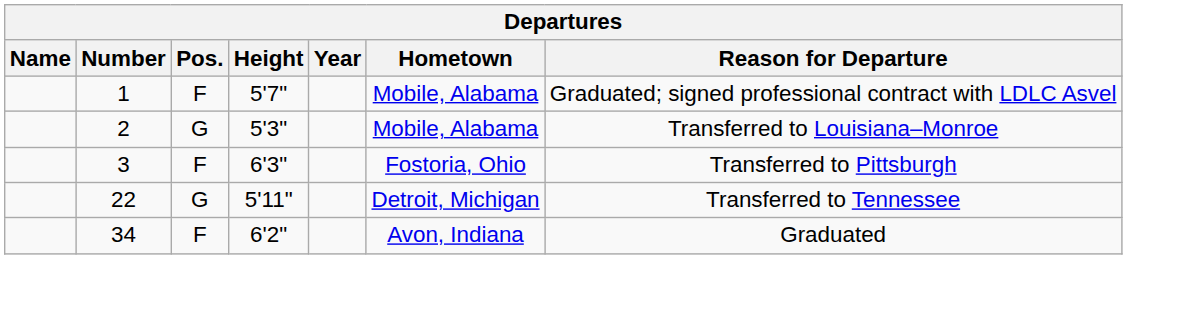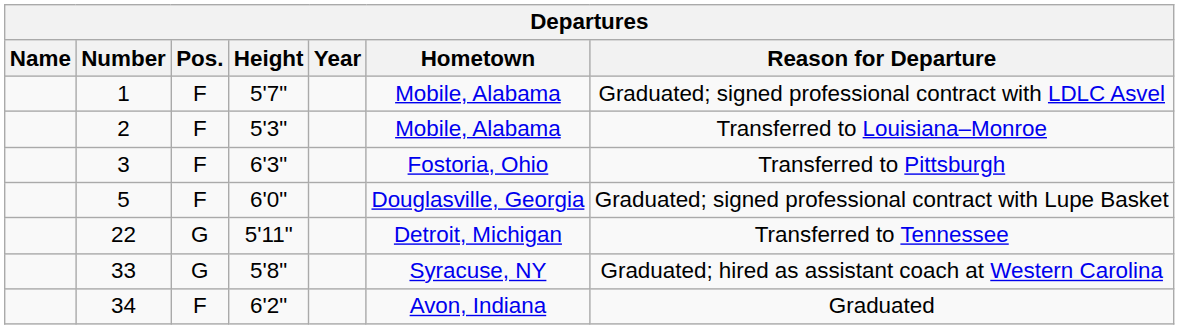(200, 128) G -> (200, 128) F
+ row: (124, 199)
+ row: (124, 270)
